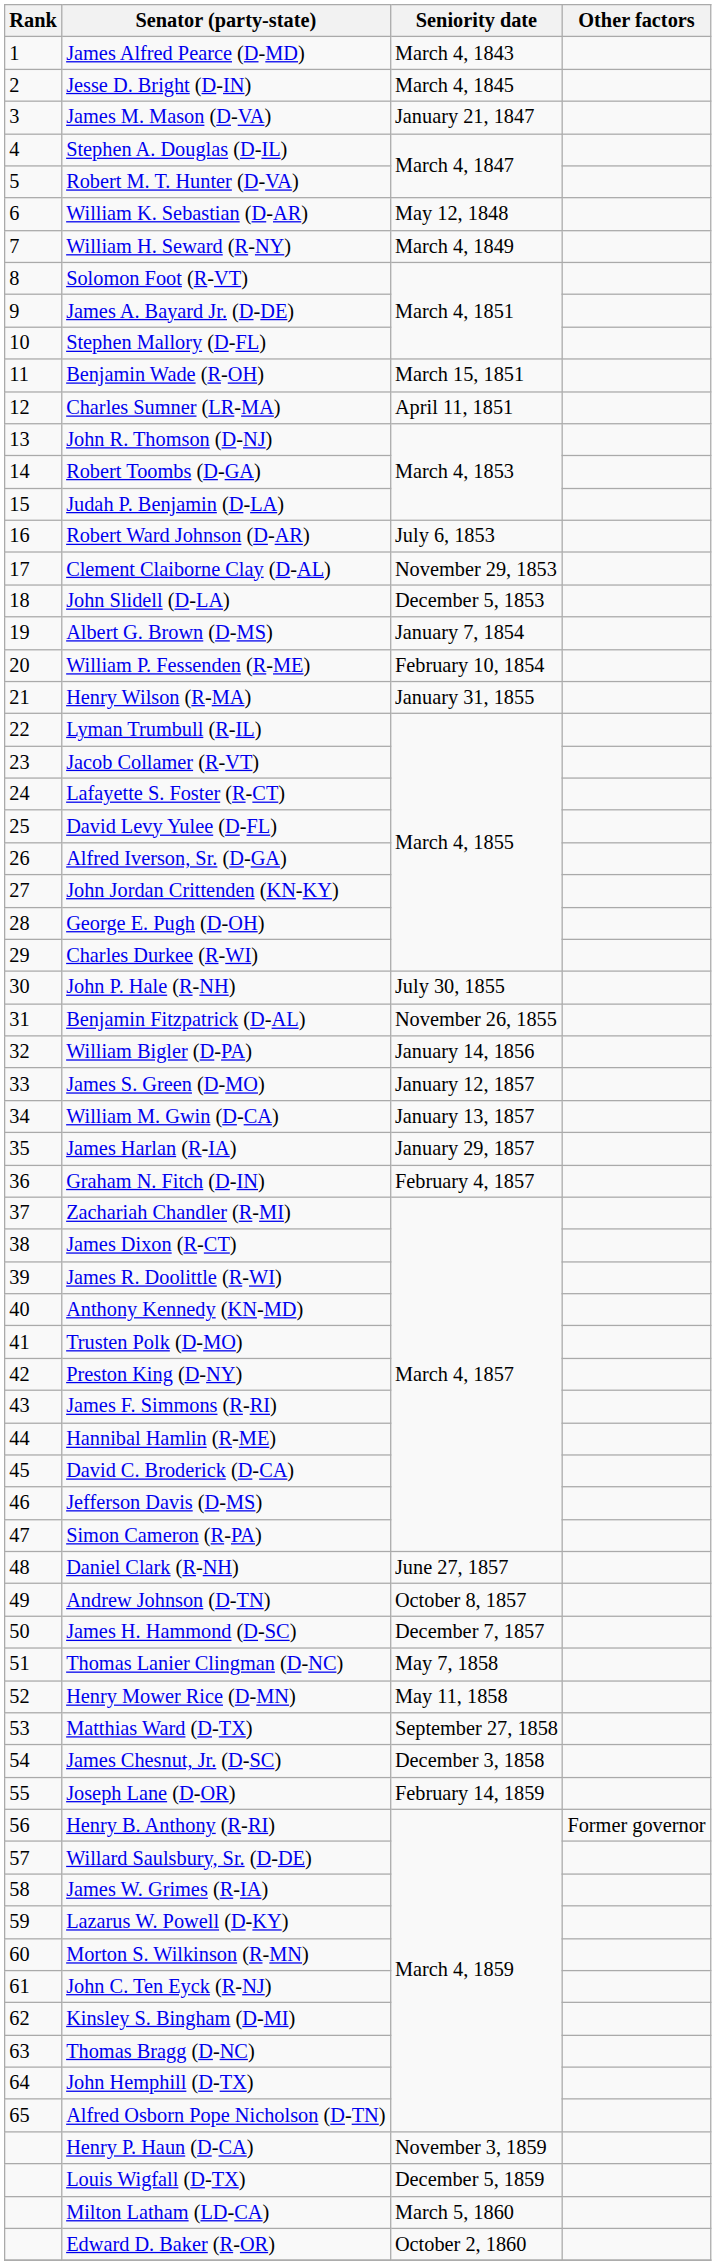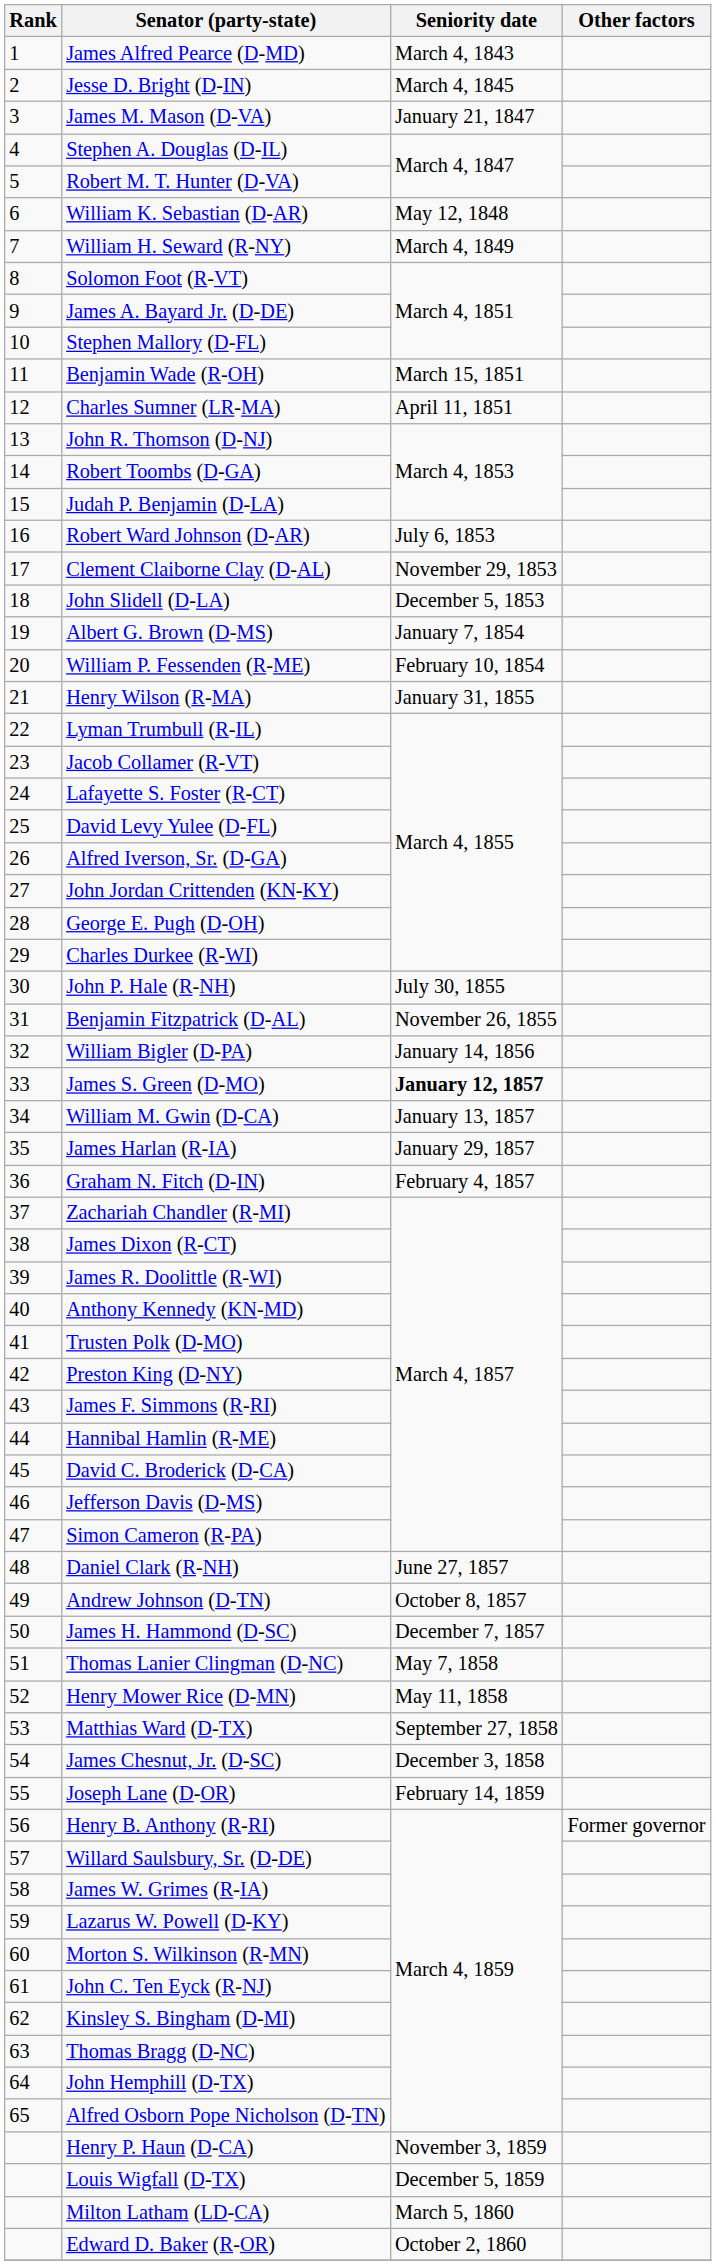(465, 1084) normal -> (469, 1084) bold
